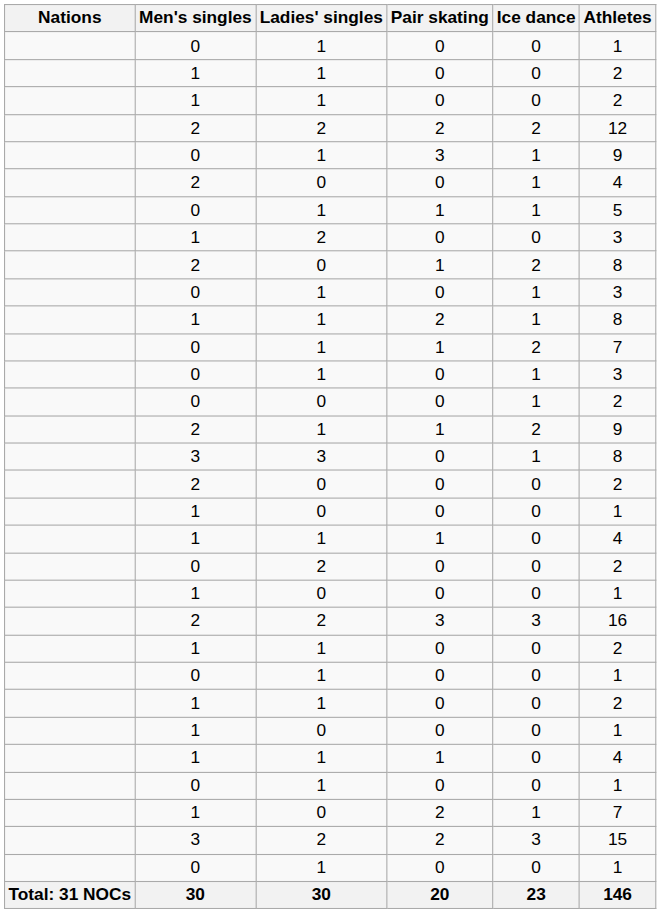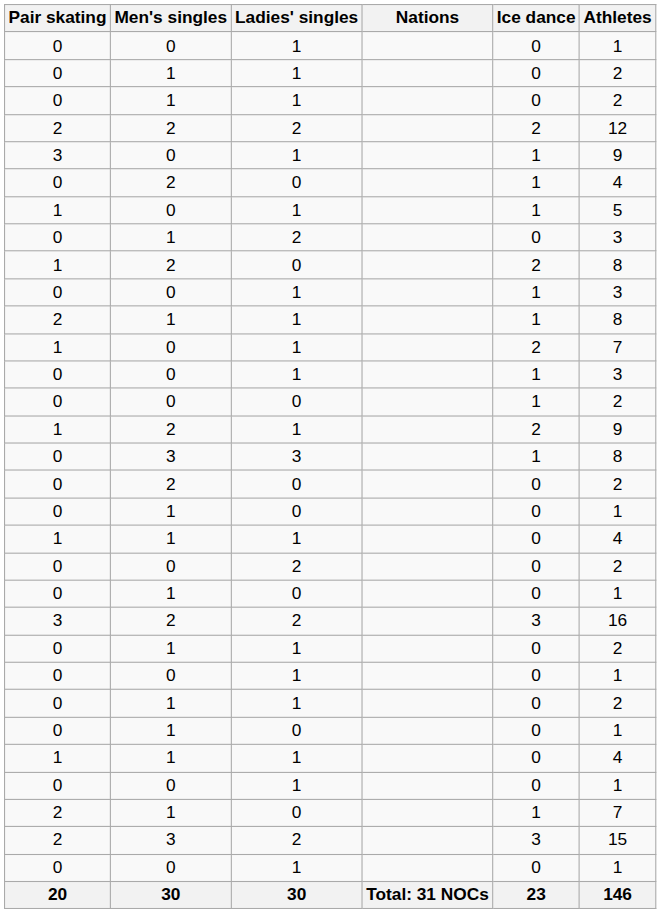columns swapped: (70, 18) <-> (440, 18)
